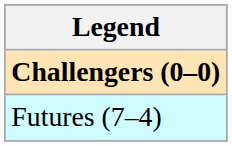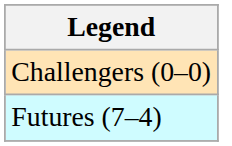(116, 71) bold -> (111, 71) normal
